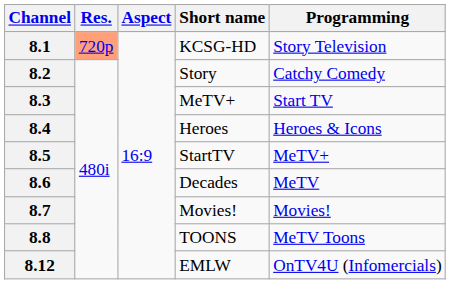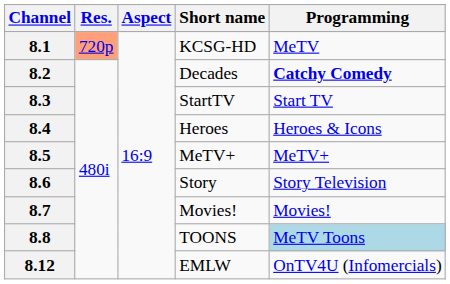(330, 45) Story Television -> (296, 45) MeTV
(198, 73) Story -> (209, 73) Decades
(329, 73) normal -> (332, 73) bold
(207, 100) MeTV+ -> (207, 100) StartTV
(207, 155) StartTV -> (207, 155) MeTV+
(209, 182) Decades -> (198, 182) Story
(296, 182) MeTV -> (330, 182) Story Television
(319, 237) no background -> (319, 237) lightblue background
